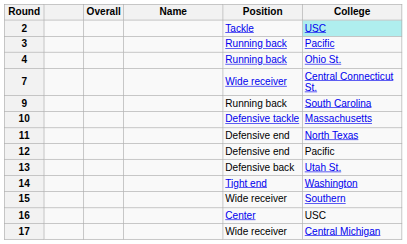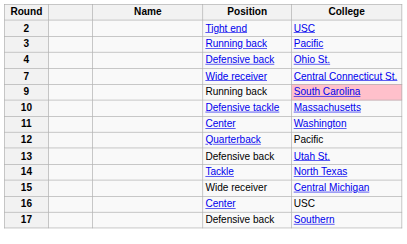- column: (104, 12)
(240, 28) Tackle -> (226, 28) Tight end
(315, 28) paleturquoise background -> (304, 28) no background
(256, 60) Running back -> (240, 60) Defensive back
(338, 103) no background -> (327, 92) pink background
(257, 135) Defensive end -> (221, 124) Center
(332, 135) North Texas -> (320, 124) Washington
(257, 151) Defensive end -> (233, 140) Quarterback
(246, 183) Tight end -> (220, 172) Tackle
(331, 183) Washington -> (321, 172) North Texas
(325, 199) Southern -> (332, 188) Central Michigan
(256, 231) Wide receiver -> (240, 220) Defensive back
(343, 231) Central Michigan -> (314, 220) Southern
